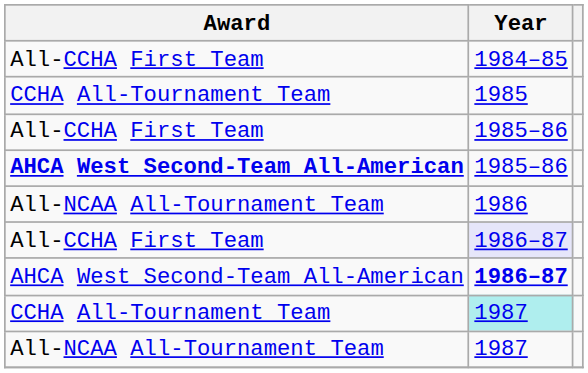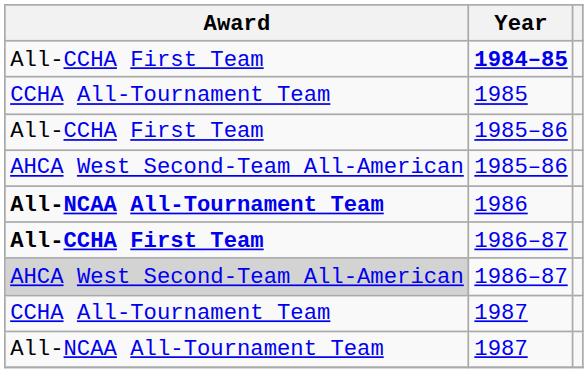(521, 59) normal -> (521, 59) bold
(237, 168) bold -> (237, 168) normal
(197, 204) normal -> (197, 204) bold
(137, 240) normal -> (137, 240) bold
(521, 240) lavender background -> (521, 240) no background
(237, 277) no background -> (237, 277) lightgrey background
(521, 277) bold -> (521, 277) normal
(501, 313) paleturquoise background -> (501, 313) no background
